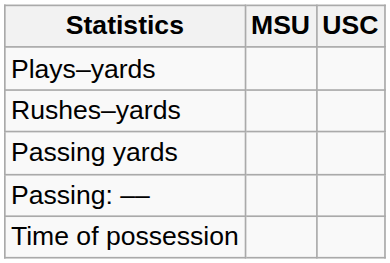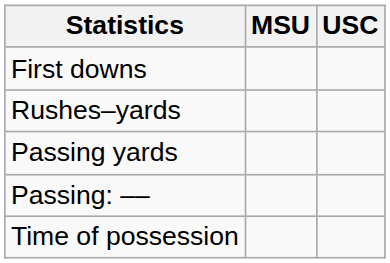+ row: (79, 68)
- row: (83, 68)
